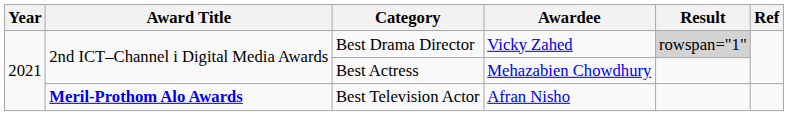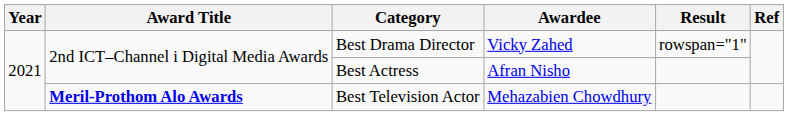(703, 44) lightgrey background -> (703, 44) no background
(569, 70) Mehazabien Chowdhury -> (529, 70) Afran Nisho
(529, 96) Afran Nisho -> (569, 96) Mehazabien Chowdhury
